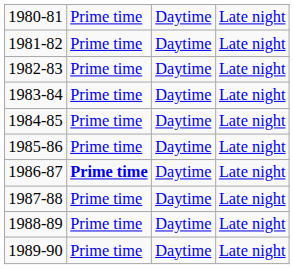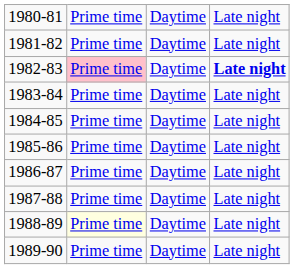(106, 69) no background -> (106, 69) pink background
(252, 69) normal -> (250, 69) bold
(109, 172) bold -> (106, 172) normal
(106, 224) no background -> (106, 224) lightyellow background
